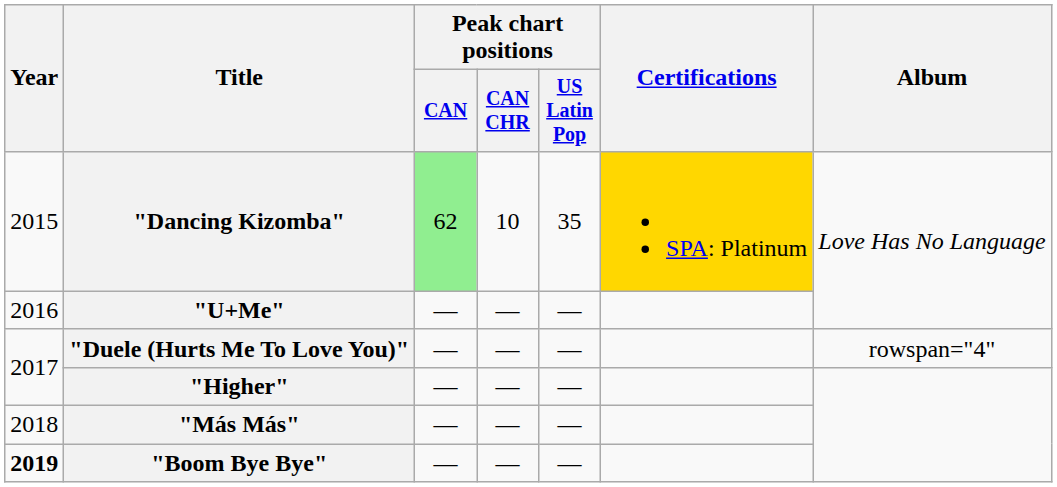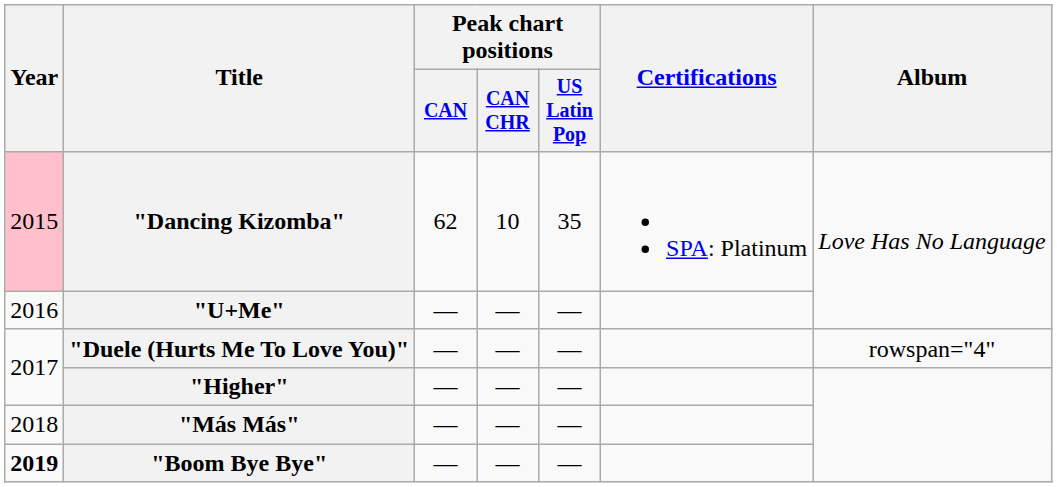(34, 221) no background -> (34, 221) pink background
(446, 221) lightgreen background -> (446, 221) no background
(707, 235) gold background -> (707, 235) no background
